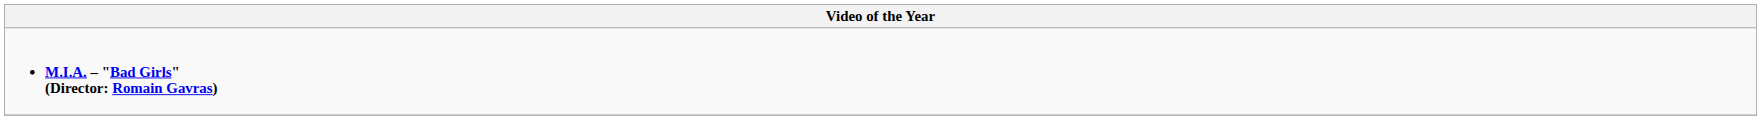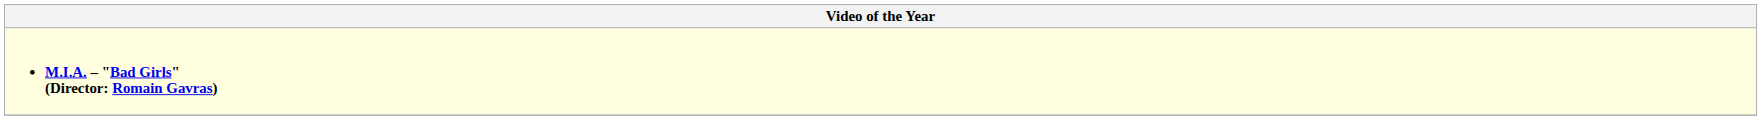(880, 80) no background -> (880, 80) lightyellow background
